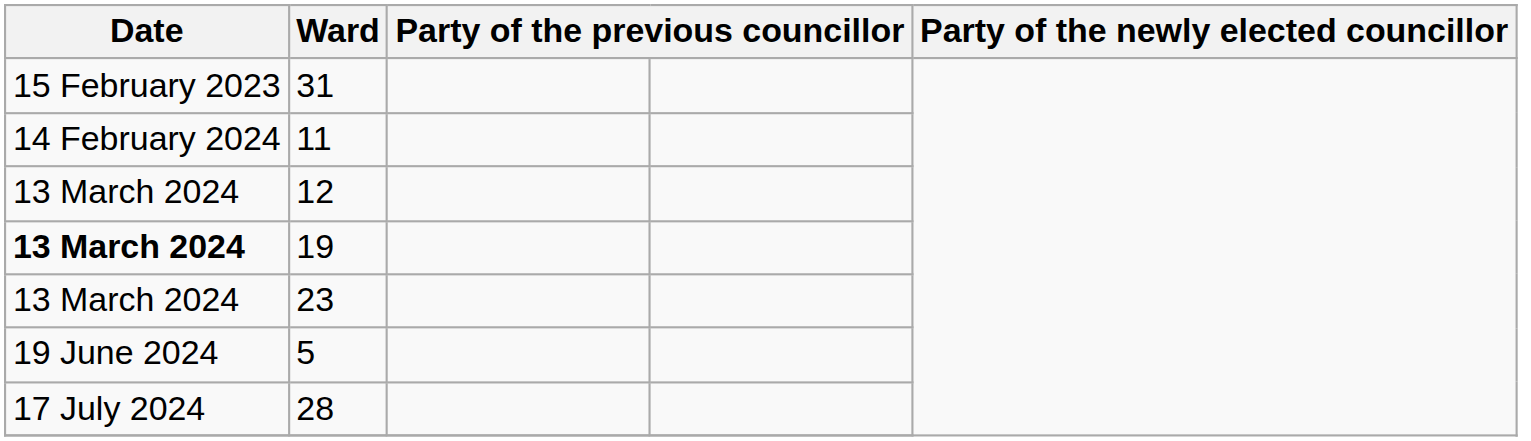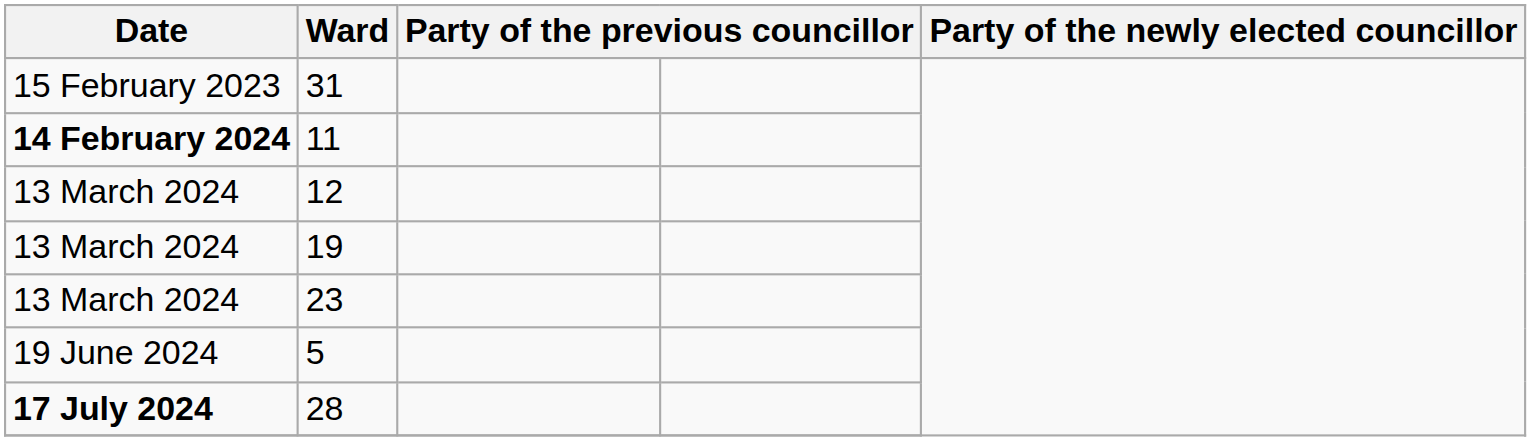(147, 138) normal -> (151, 138) bold
(129, 246) bold -> (126, 246) normal
(109, 407) normal -> (113, 407) bold
